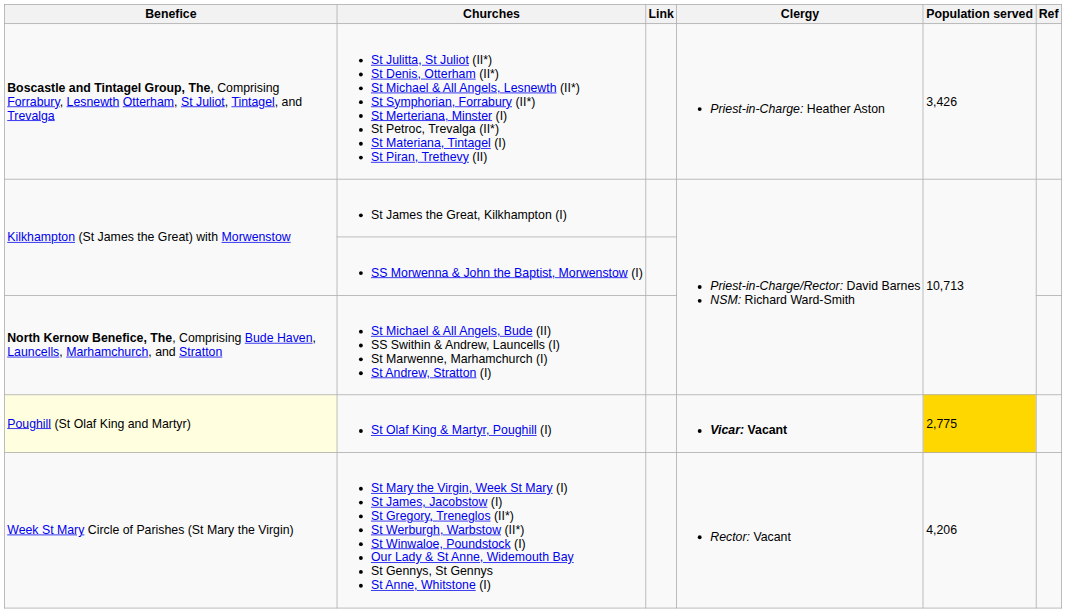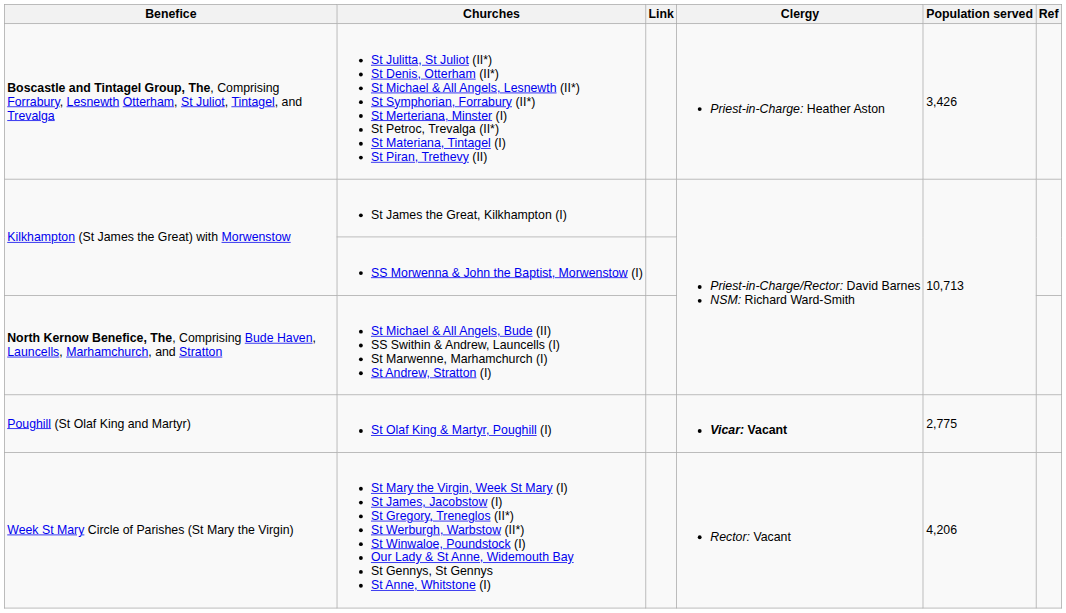(99, 423) lightyellow background -> (99, 423) no background
(942, 423) gold background -> (942, 423) no background
